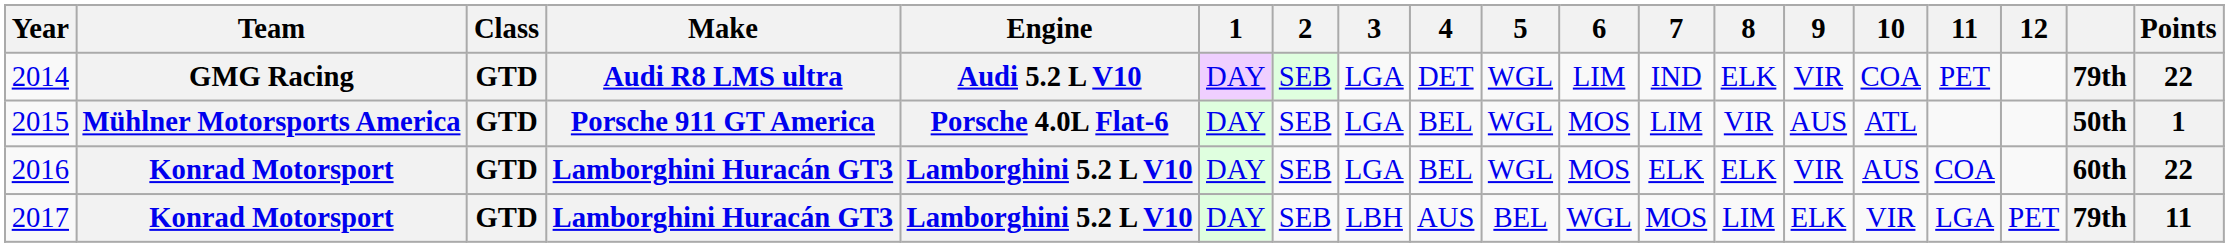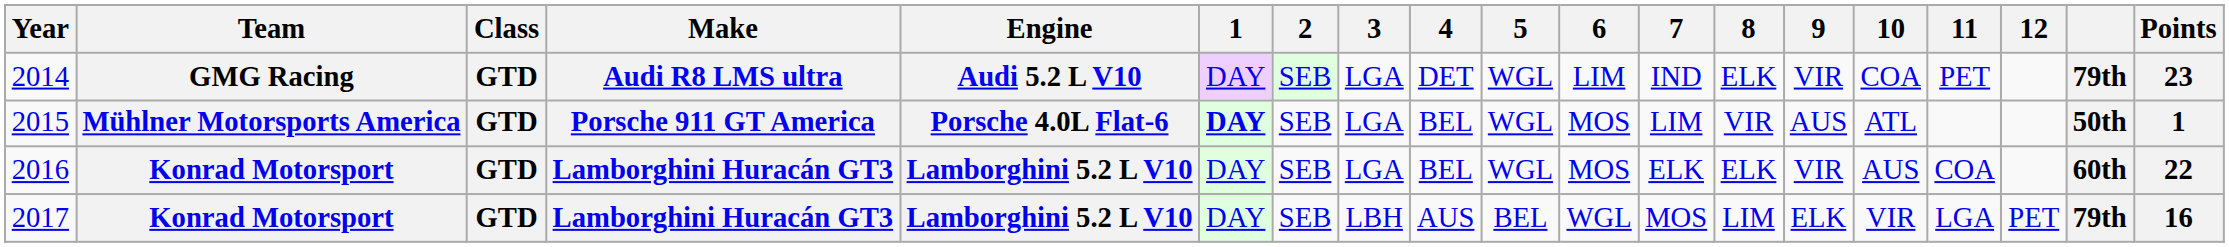(2178, 75) 22 -> (2178, 75) 23
(1236, 123) normal -> (1236, 123) bold
(2178, 217) 11 -> (2178, 217) 16
